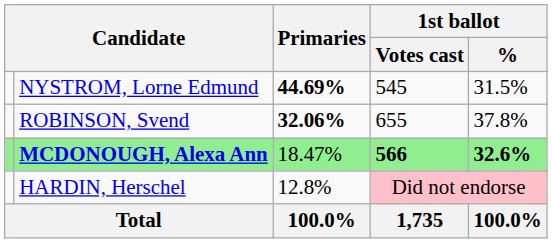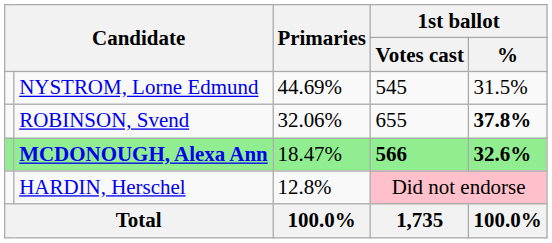(312, 87) bold -> (310, 87) normal
(312, 120) bold -> (310, 120) normal
(501, 120) normal -> (502, 120) bold
